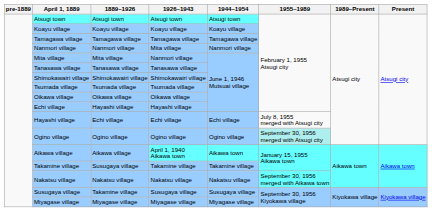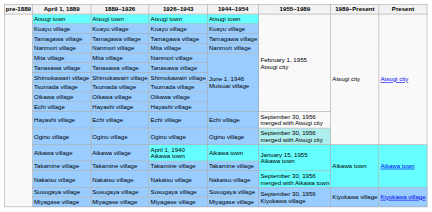(292, 120) July 8, 1955 merged with Atsugi city -> (292, 120) September 30, 1956 merged with Atsugi city
(115, 166) Susugaya village -> (115, 166) Takamine village
(115, 192) Takamine village -> (115, 192) Susugaya village
